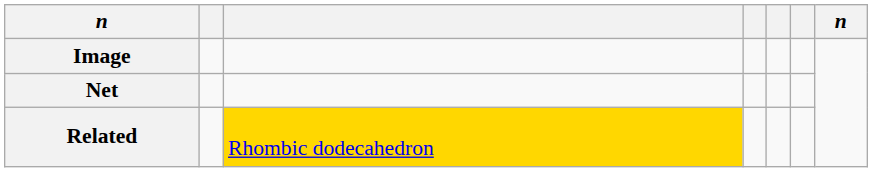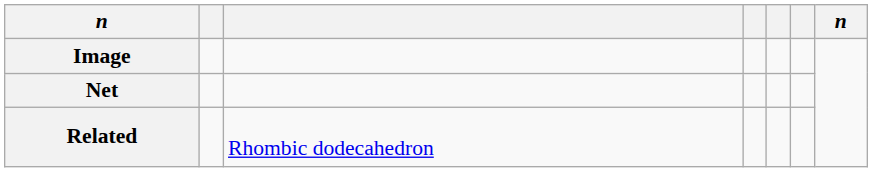(331, 148) gold background -> (331, 148) no background
